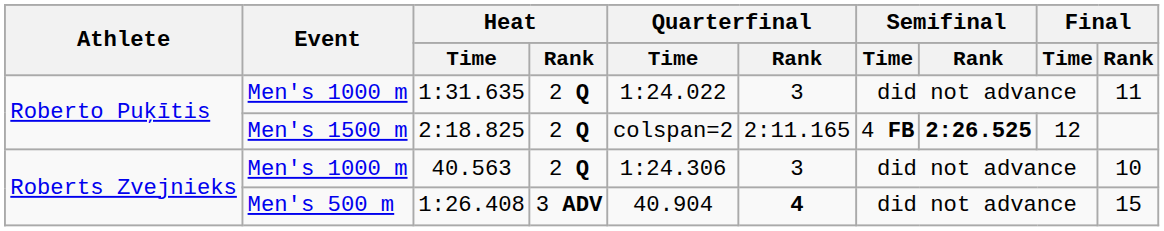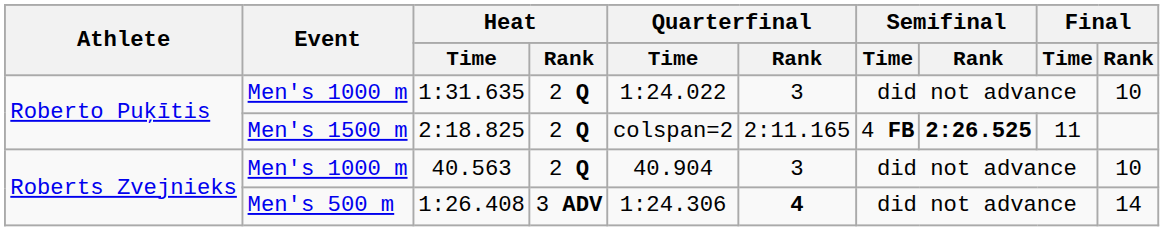(1129, 94) 11 -> (1129, 94) 10
(1068, 131) 12 -> (1068, 131) 11
(673, 168) 1:24.306 -> (673, 168) 40.904
(673, 206) 40.904 -> (673, 206) 1:24.306
(1129, 206) 15 -> (1129, 206) 14
